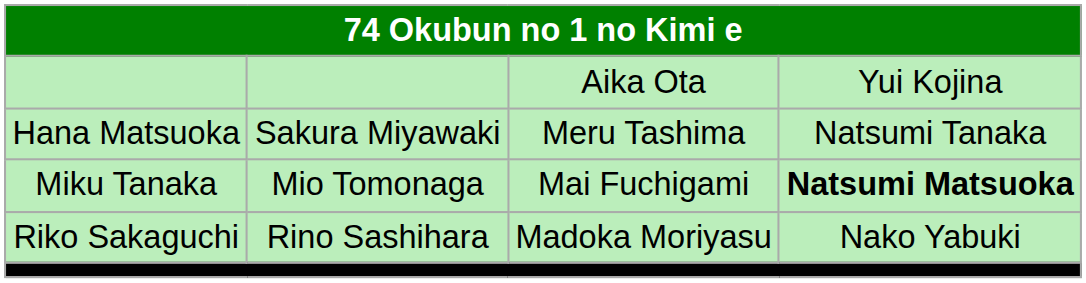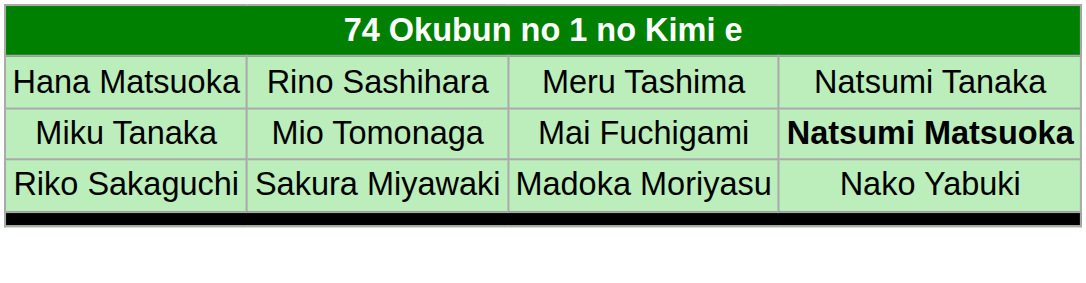- row: (644, 81)
(378, 133) Sakura Miyawaki -> (378, 81) Rino Sashihara
(378, 236) Rino Sashihara -> (378, 184) Sakura Miyawaki
